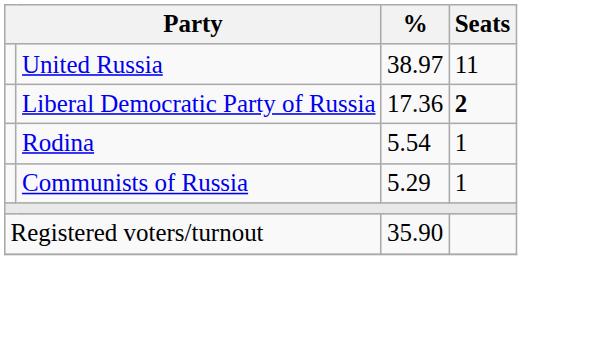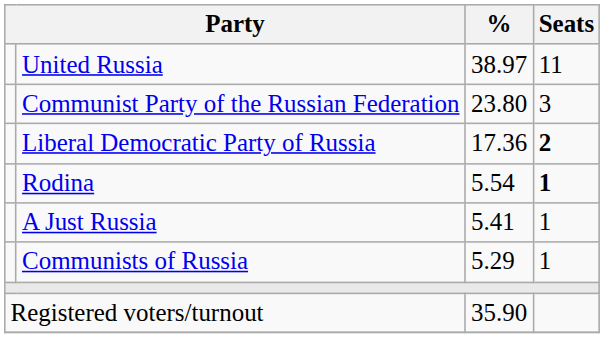+ row: (241, 103)
(461, 143) normal -> (545, 182) bold
+ row: (89, 222)
